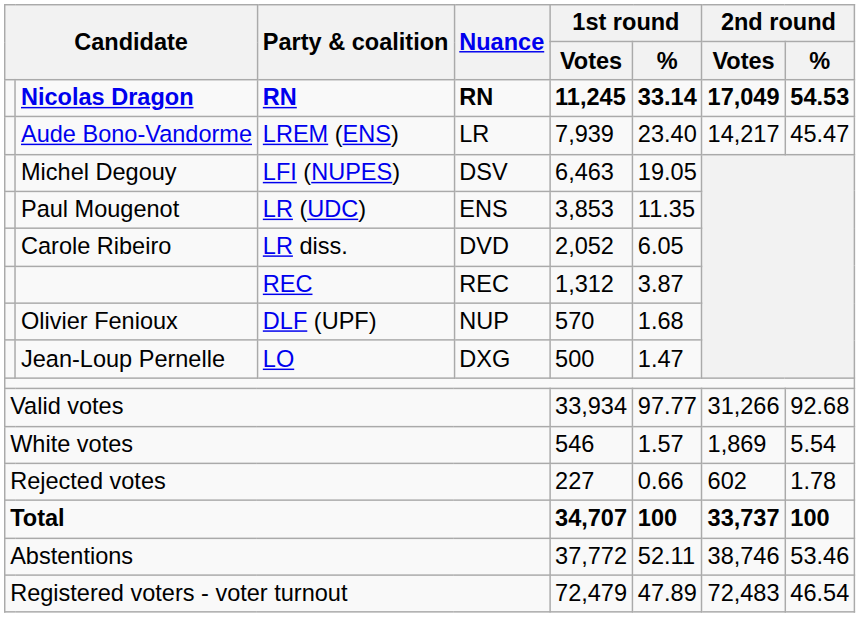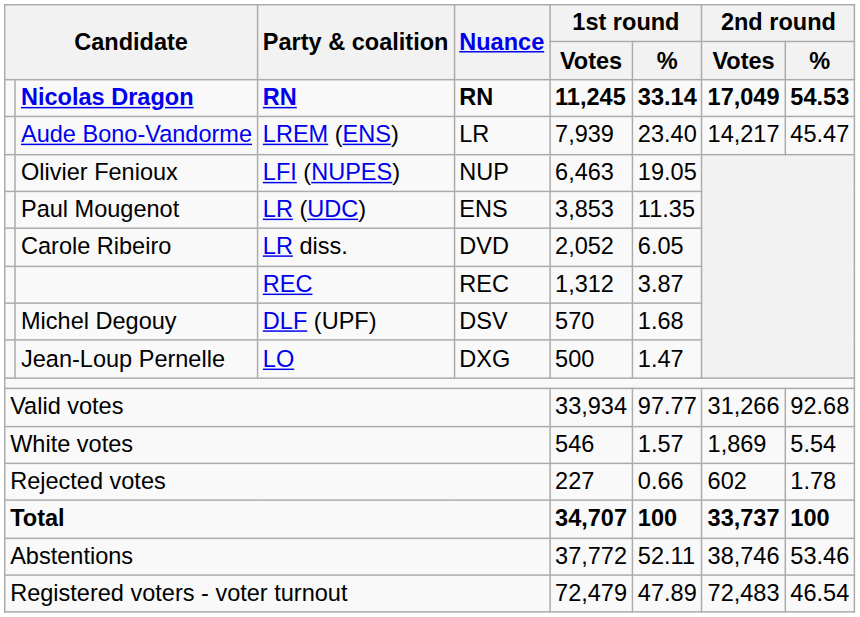(99, 172) Michel Degouy -> (99, 172) Olivier Fenioux
(483, 172) DSV -> (484, 172) NUP
(99, 321) Olivier Fenioux -> (99, 321) Michel Degouy
(484, 321) NUP -> (483, 321) DSV
